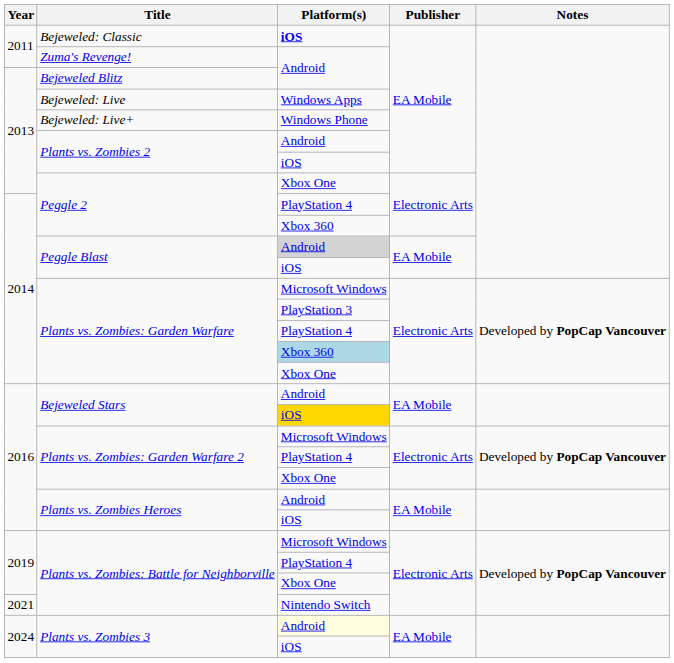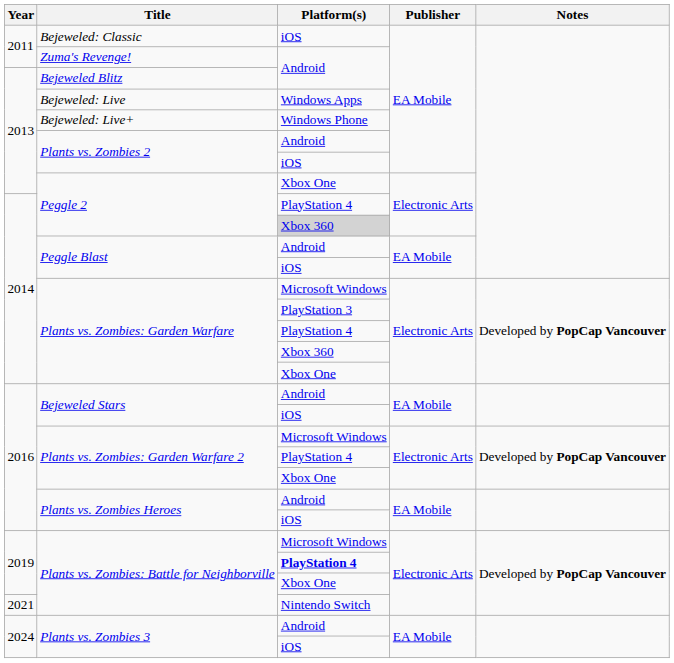(292, 36) bold -> (291, 36) normal
(307, 225) no background -> (307, 225) lightgrey background
(303, 246) lightgrey background -> (303, 246) no background
(307, 352) lightblue background -> (307, 352) no background
(291, 415) gold background -> (291, 415) no background
(316, 562) normal -> (319, 562) bold
(303, 625) lightyellow background -> (303, 625) no background
